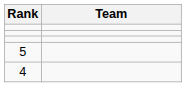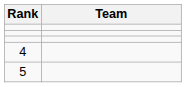(23, 52) 5 -> (23, 52) 4
(23, 72) 4 -> (23, 72) 5
